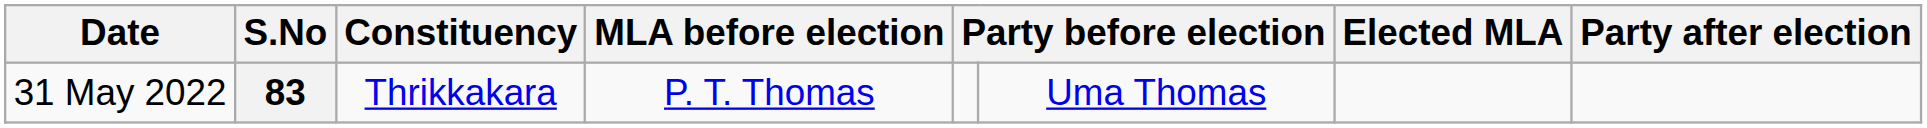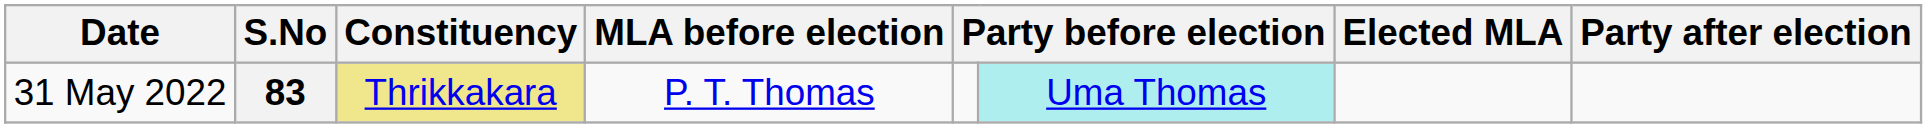(461, 92) no background -> (461, 92) khaki background
(1156, 92) no background -> (1156, 92) paleturquoise background
